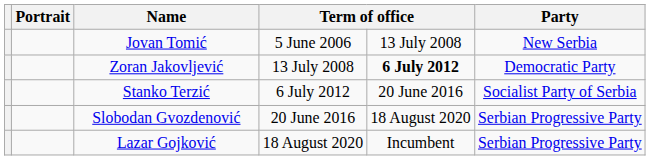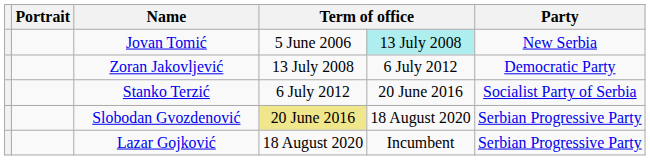(421, 42) no background -> (421, 42) paleturquoise background
(421, 67) bold -> (421, 67) normal
(313, 117) no background -> (313, 117) khaki background
